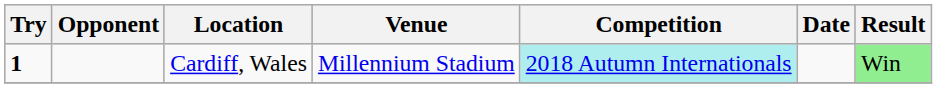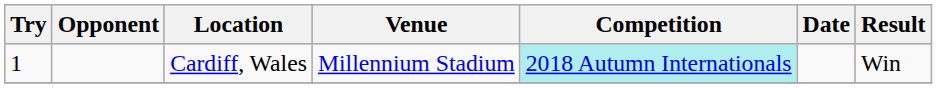(16, 63) bold -> (16, 63) normal
(881, 63) lightgreen background -> (881, 63) no background
